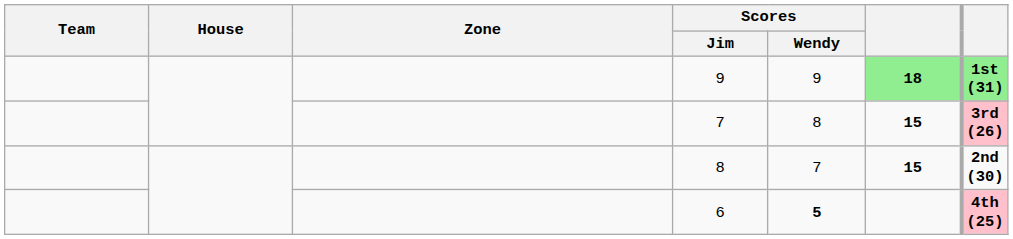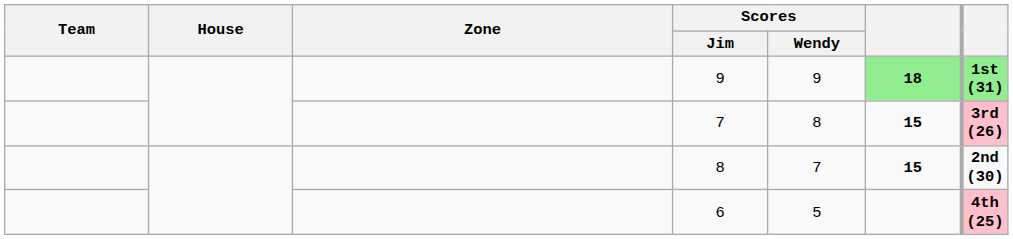(817, 212) bold -> (817, 212) normal
